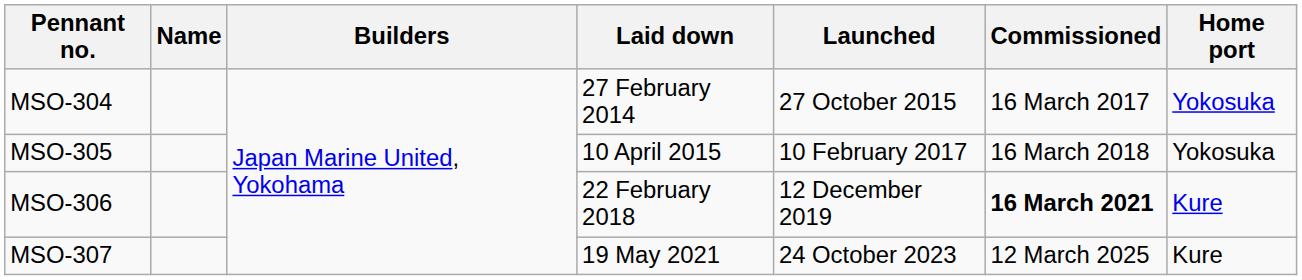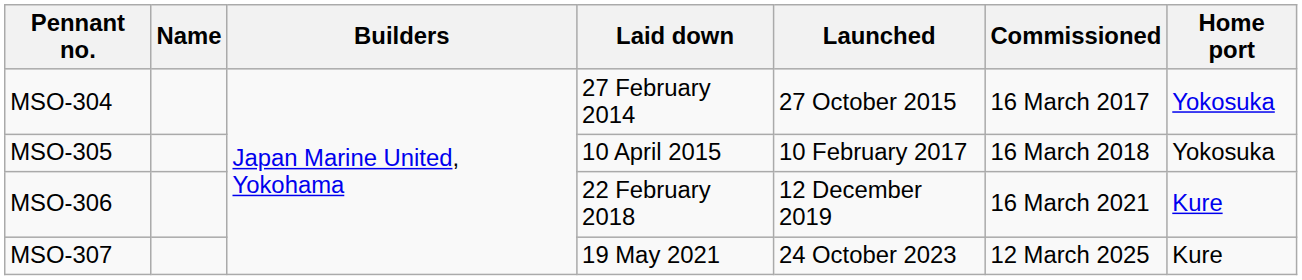(1072, 203) bold -> (1070, 203) normal
